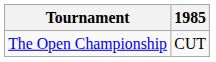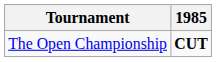(190, 43) normal -> (191, 43) bold
